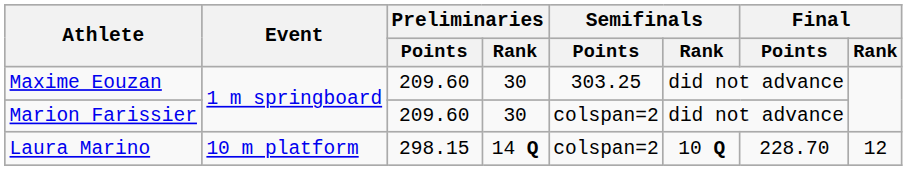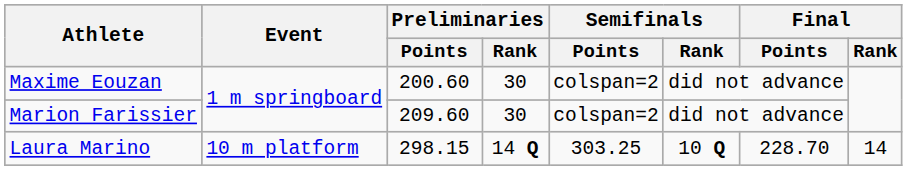(434, 83) 209.60 -> (434, 83) 200.60
(606, 83) 303.25 -> (606, 83) colspan=2
(606, 149) colspan=2 -> (606, 149) 303.25
(875, 149) 12 -> (875, 149) 14
